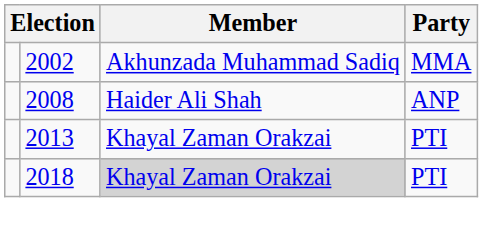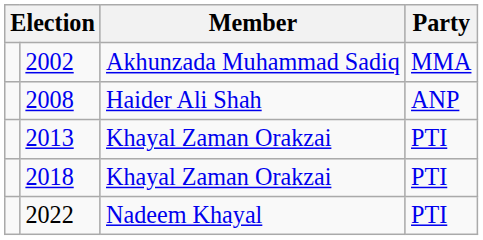(219, 176) lightgrey background -> (219, 176) no background
+ row: (50, 215)
